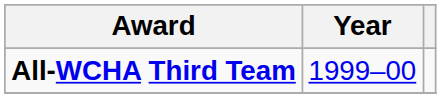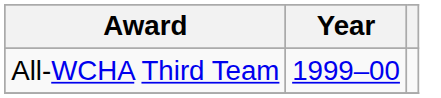(153, 70) bold -> (145, 70) normal
